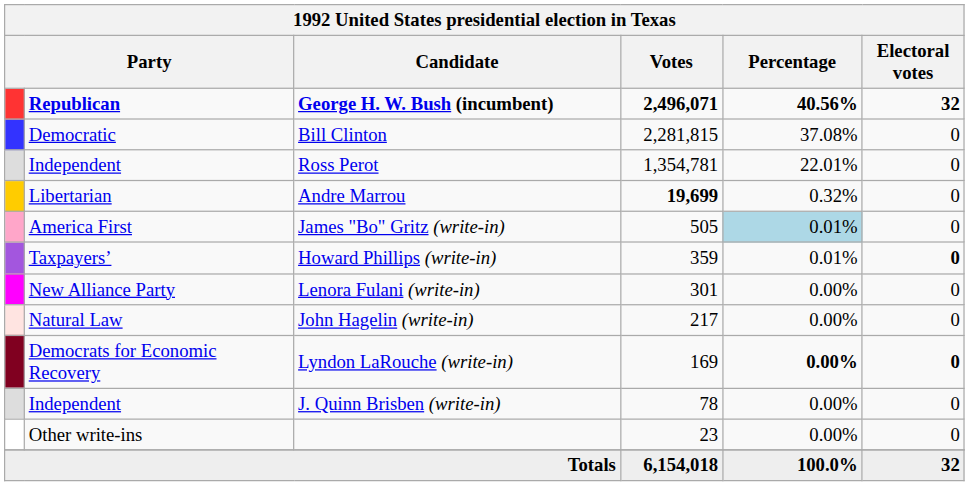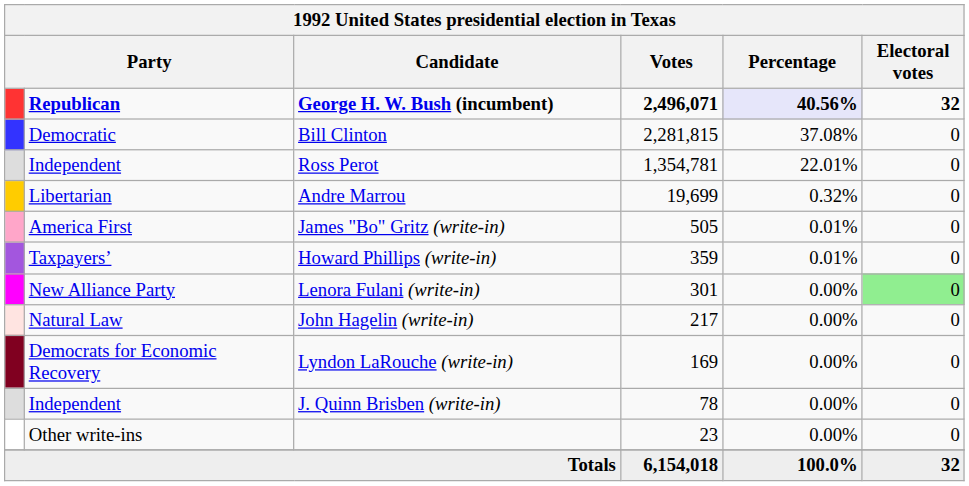(827, 103) no background -> (827, 103) lavender background
(692, 196) bold -> (692, 196) normal
(833, 227) lightblue background -> (833, 227) no background
(955, 258) bold -> (955, 258) normal
(955, 288) no background -> (955, 288) lightgreen background
(832, 361) bold -> (833, 361) normal
(955, 361) bold -> (955, 361) normal
